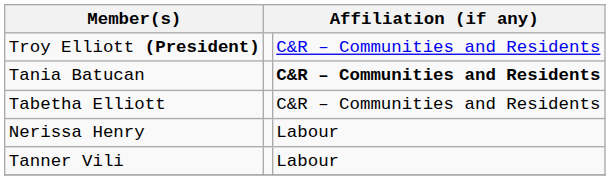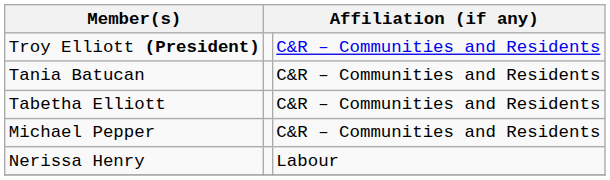(438, 76) bold -> (438, 76) normal
+ row: (82, 132)
- row: (66, 161)
